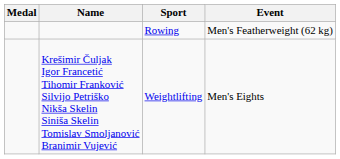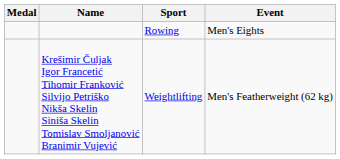(270, 30) Men's Featherweight (62 kg) -> (236, 30) Men's Eights
(236, 96) Men's Eights -> (270, 96) Men's Featherweight (62 kg)
